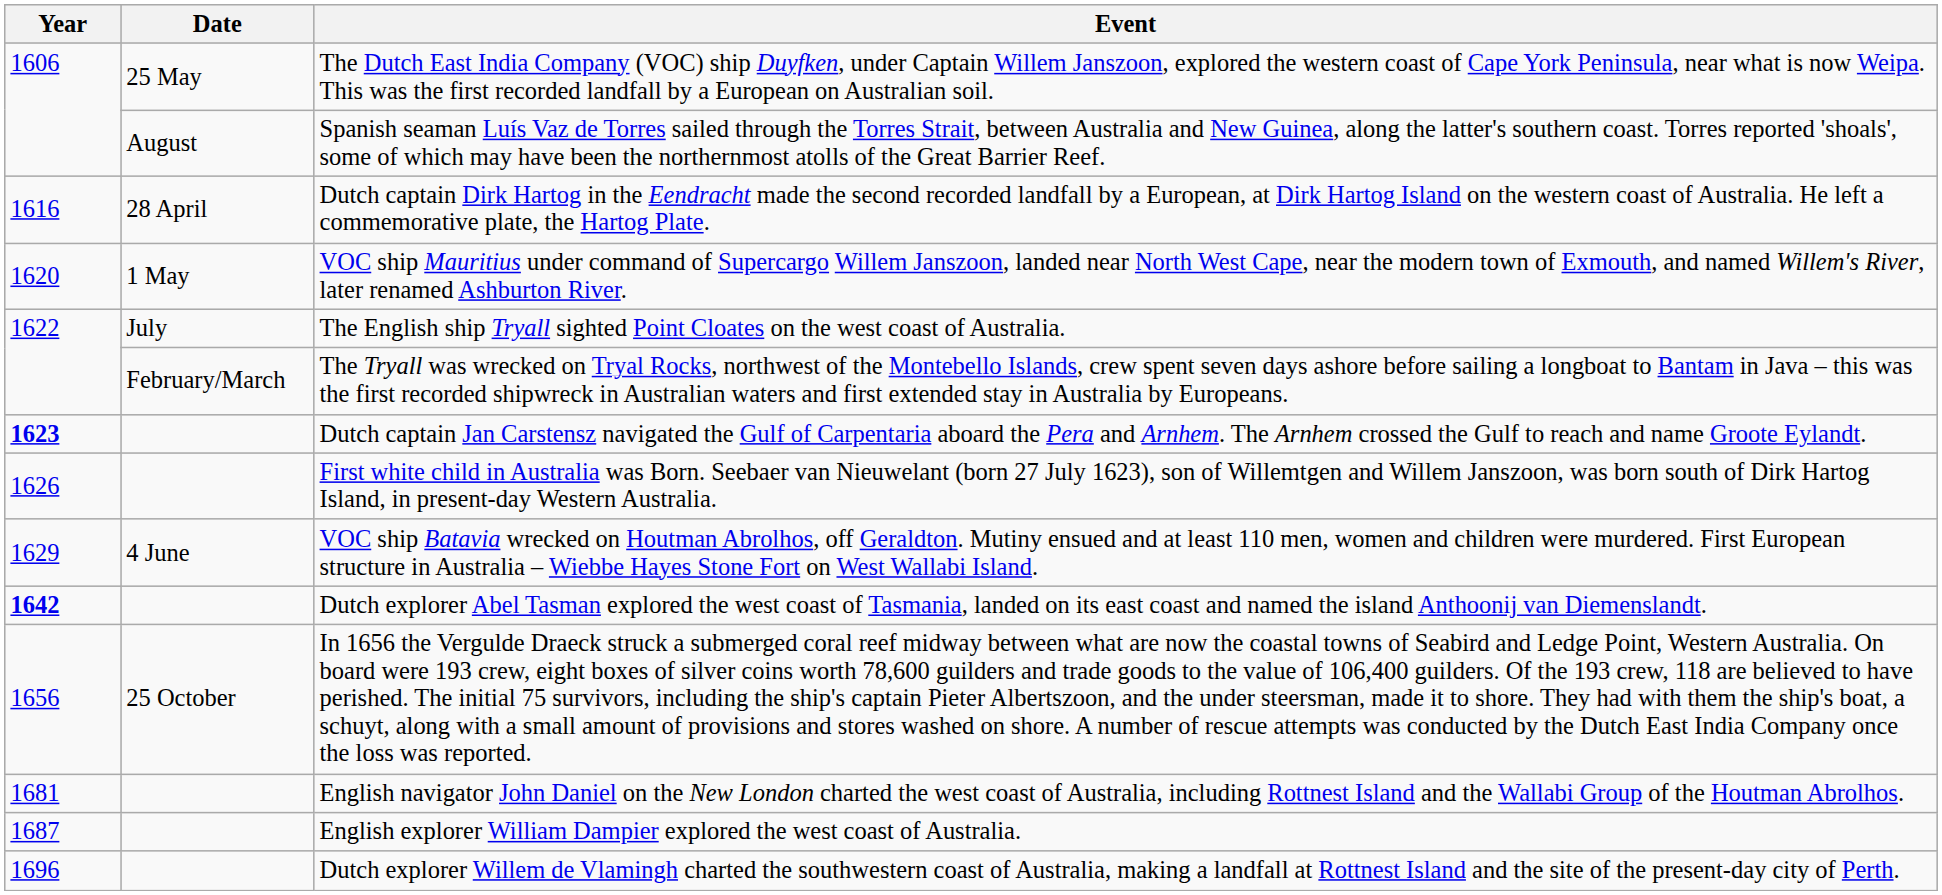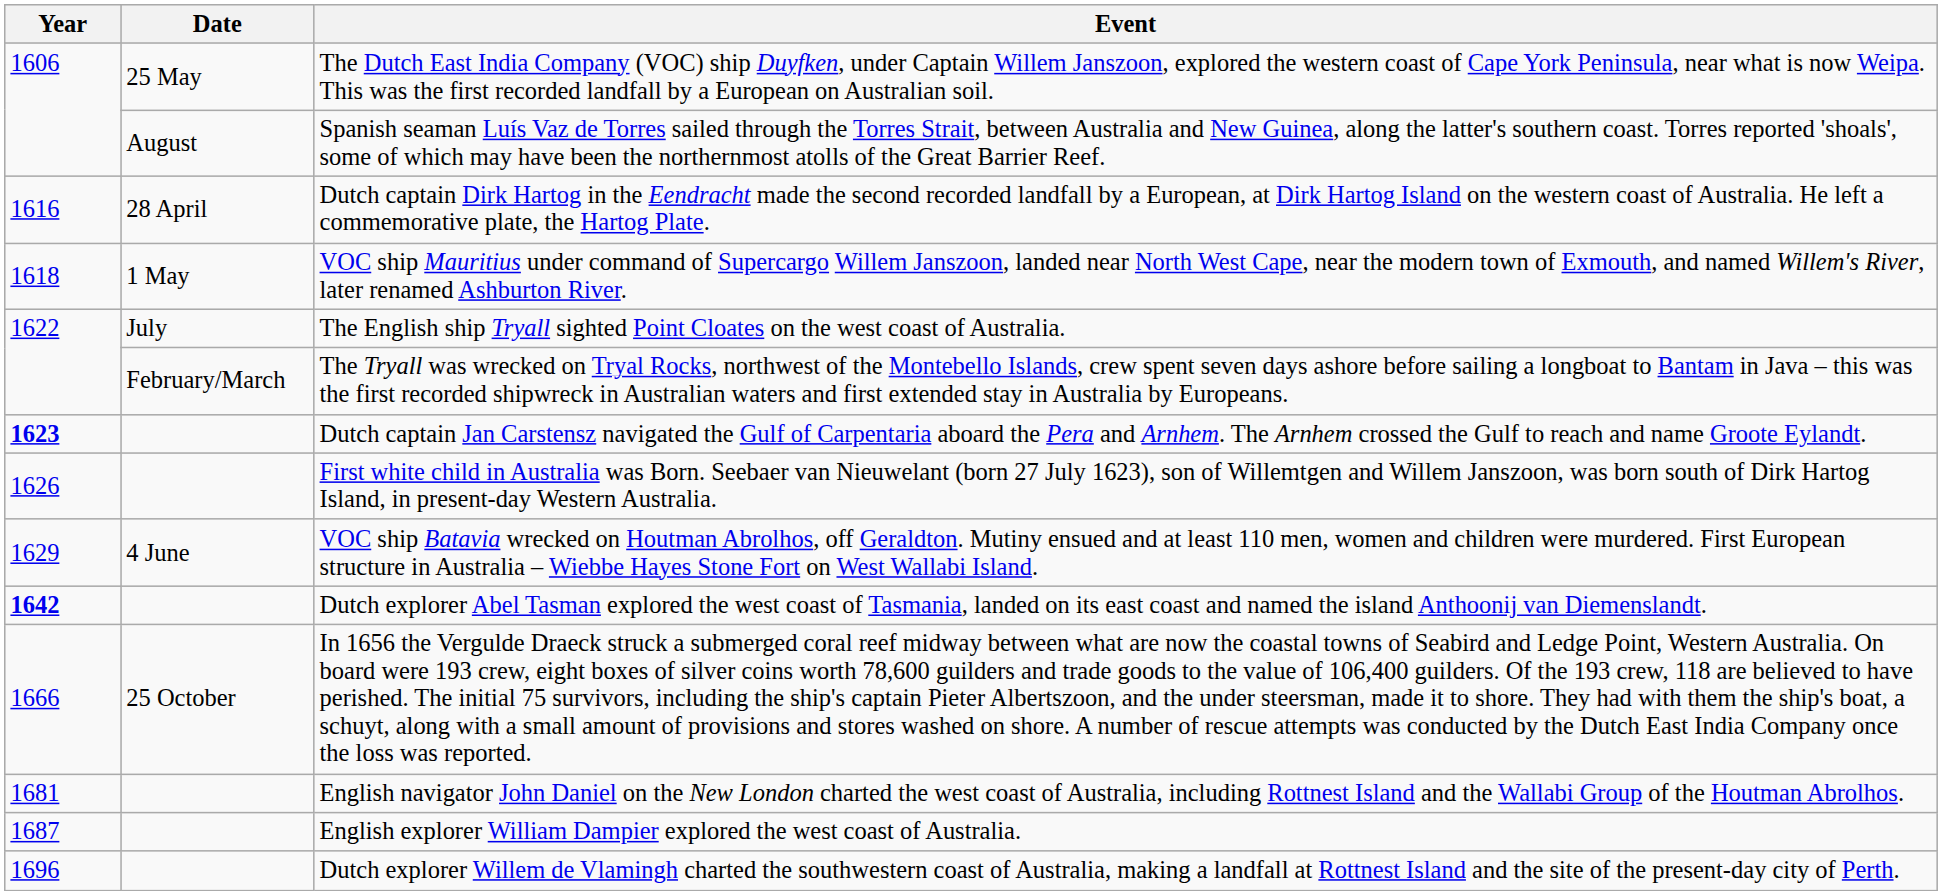(35, 275) 1620 -> (35, 275) 1618
(35, 698) 1656 -> (35, 698) 1666
